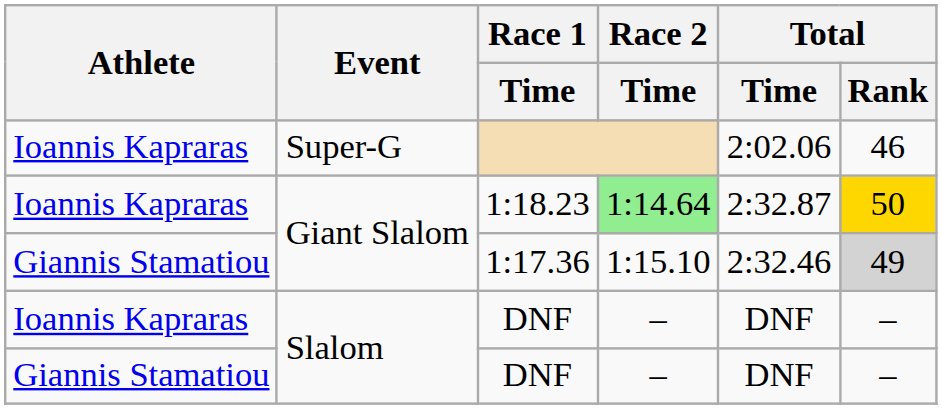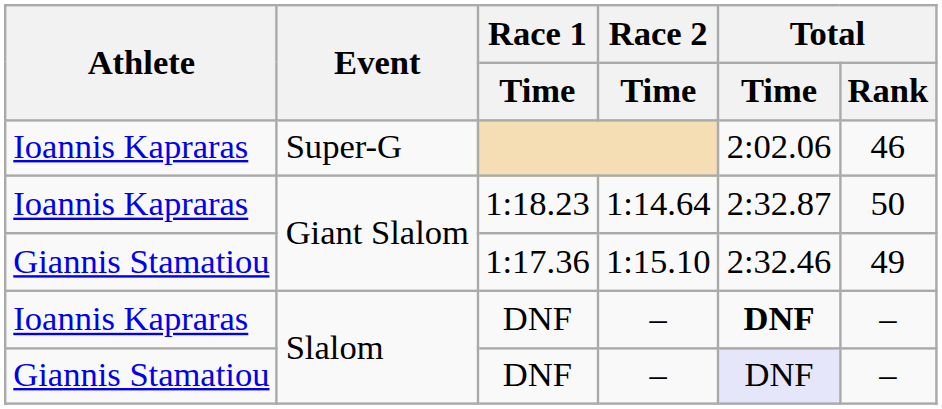(658, 204) lightgreen background -> (658, 204) no background
(888, 204) gold background -> (888, 204) no background
(888, 261) lightgrey background -> (888, 261) no background
(779, 318) normal -> (779, 318) bold
(779, 375) no background -> (779, 375) lavender background
